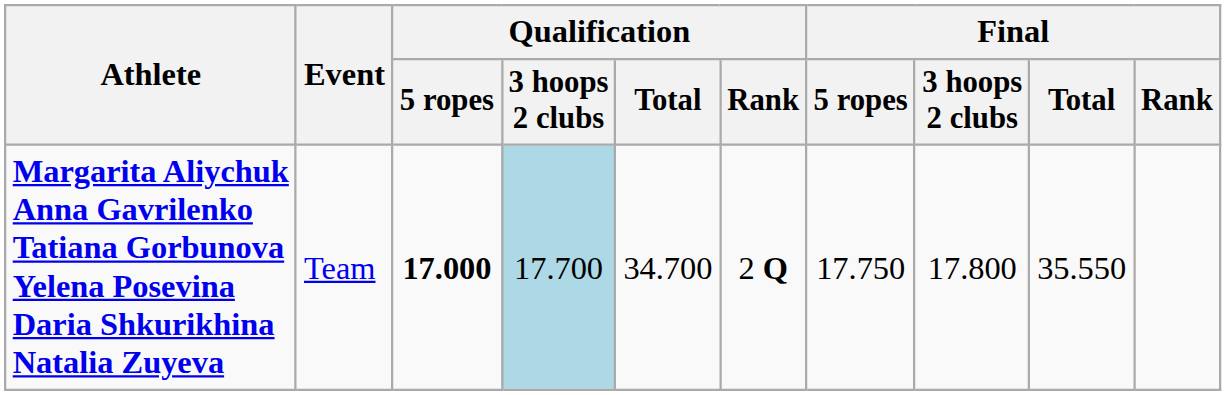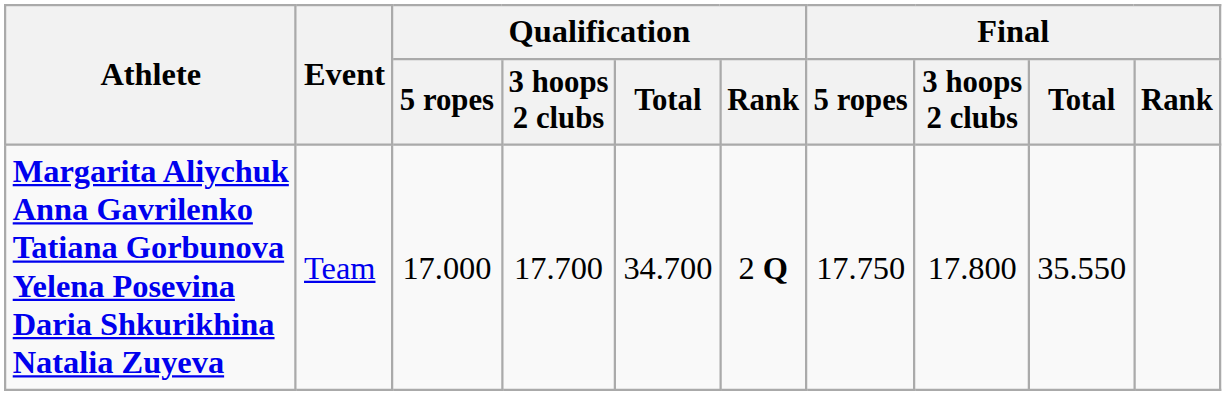(447, 267) bold -> (447, 267) normal
(559, 267) lightblue background -> (559, 267) no background
